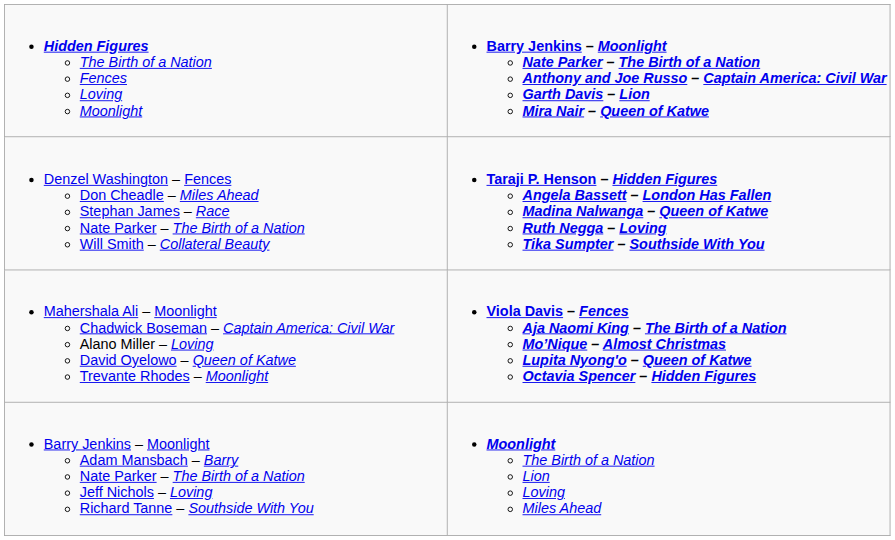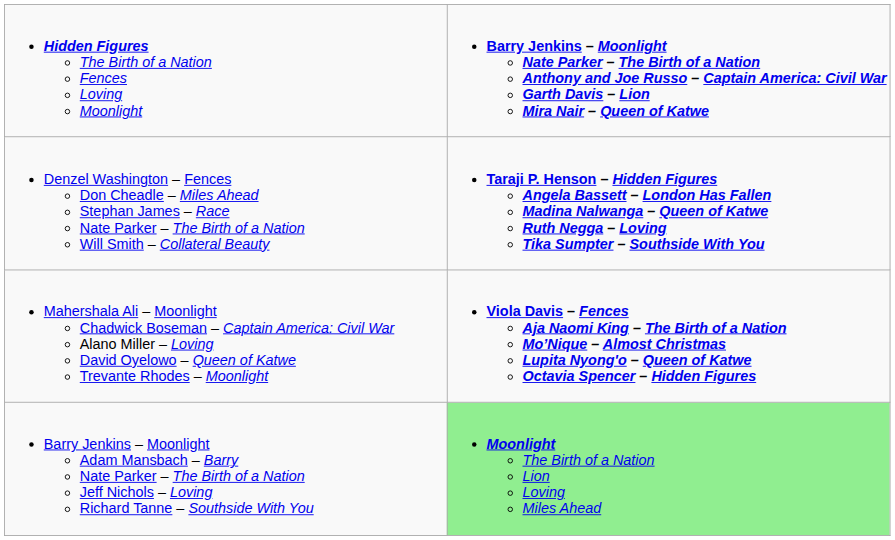(669, 477) no background -> (669, 477) lightgreen background
